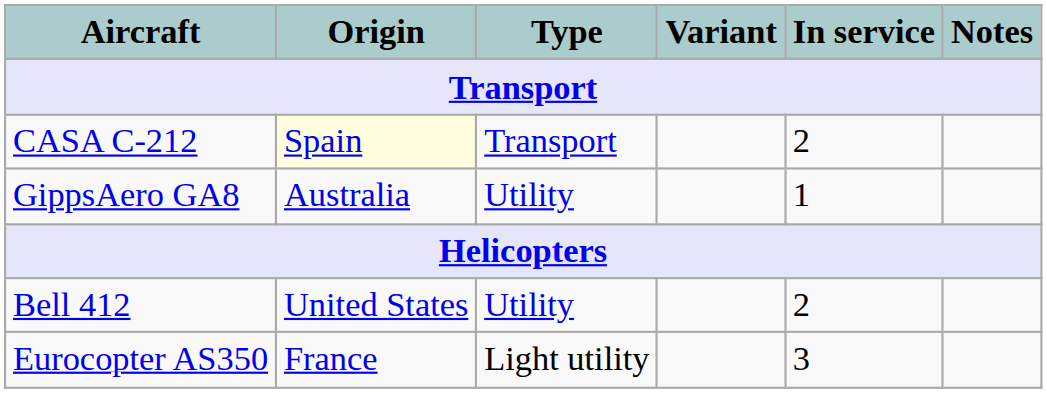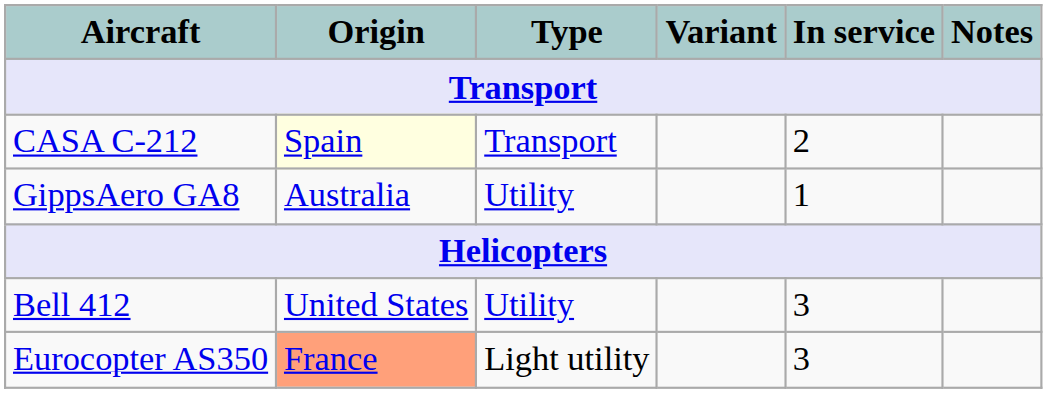(801, 304) 2 -> (801, 304) 3
(331, 359) no background -> (331, 359) lightsalmon background
